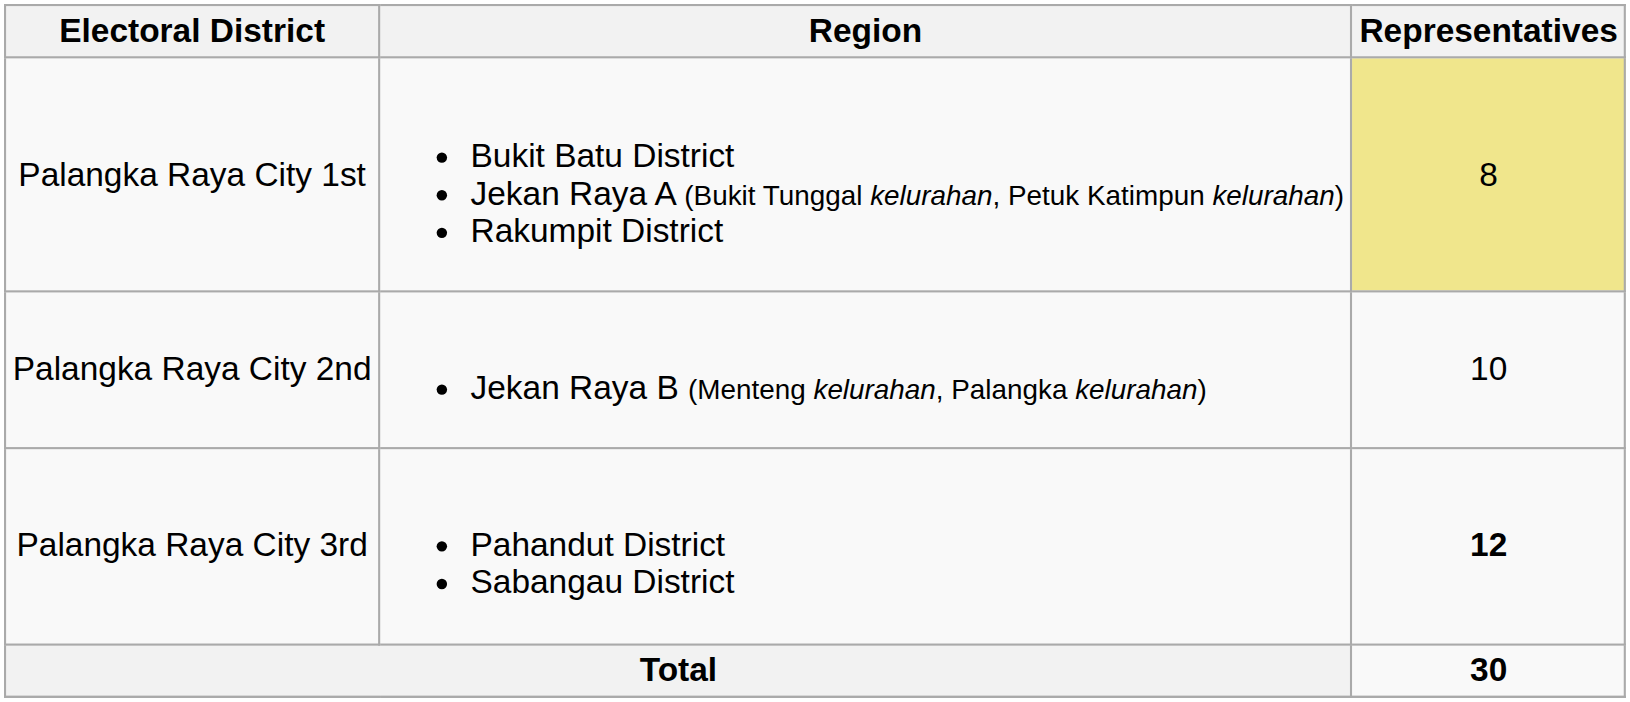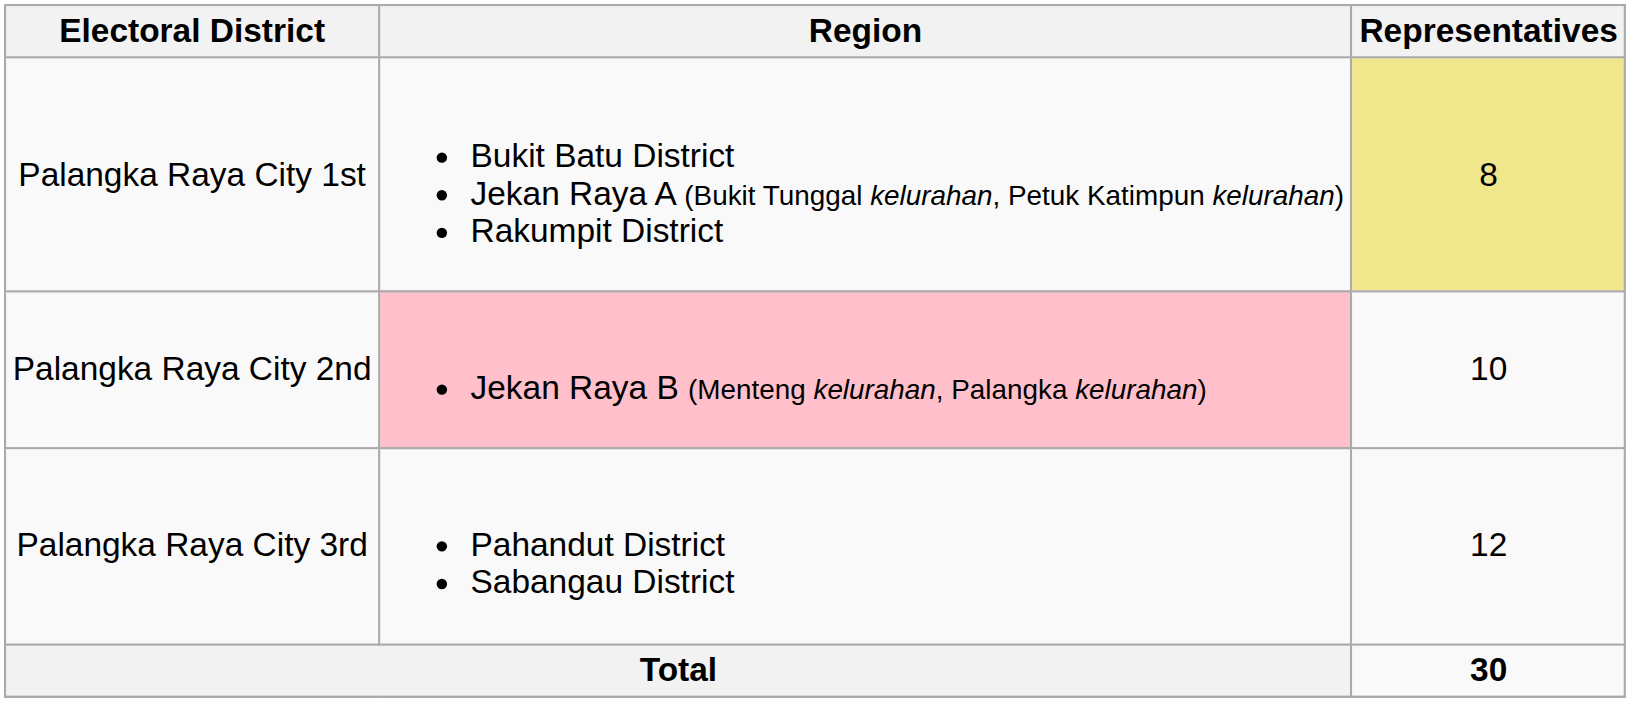(865, 388) no background -> (865, 388) pink background
(1489, 545) bold -> (1489, 545) normal
